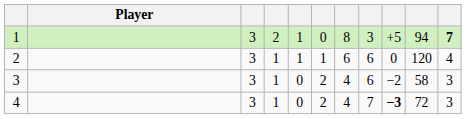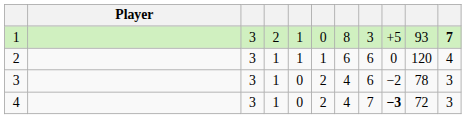(422, 37) 94 -> (422, 37) 93
(422, 80) 58 -> (422, 80) 78
